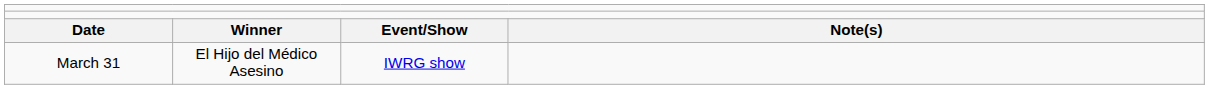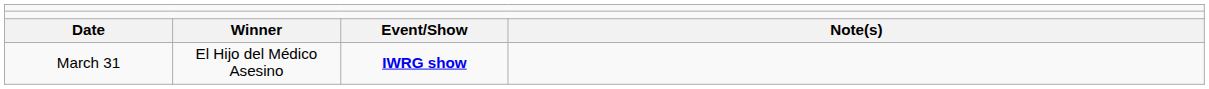(424, 63) normal -> (424, 63) bold
